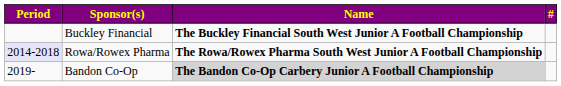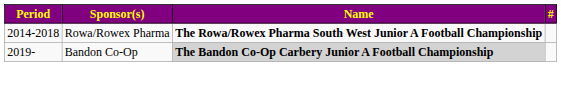- row: (108, 33)
(33, 52) lavender background -> (33, 33) no background
